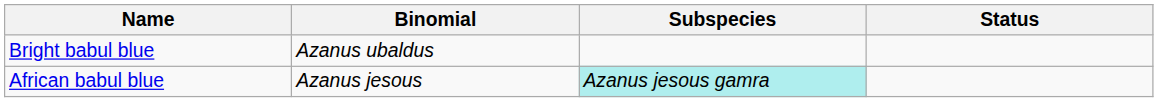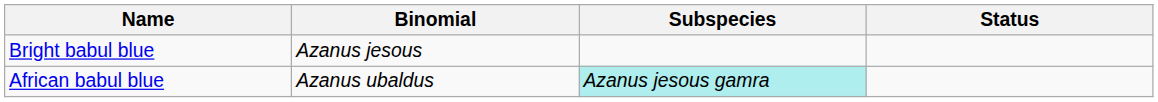(365, 50) Azanus ubaldus -> (359, 50) Azanus jesous
(359, 81) Azanus jesous -> (365, 81) Azanus ubaldus
